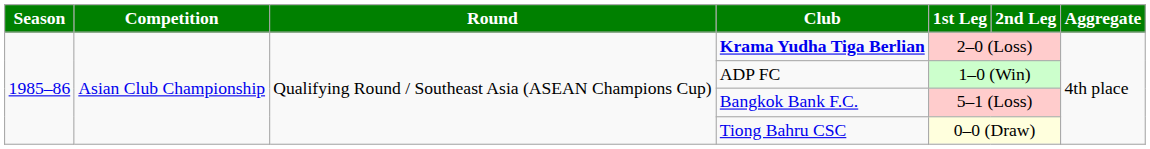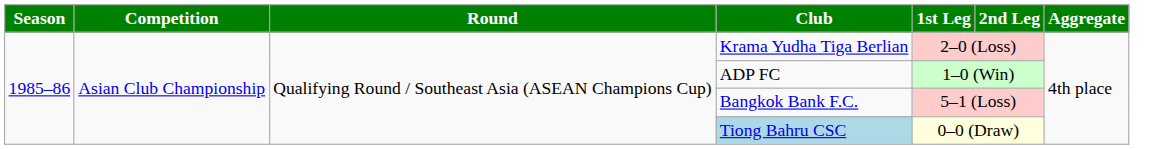(822, 46) bold -> (814, 46) normal
(783, 130) no background -> (783, 130) lightblue background
